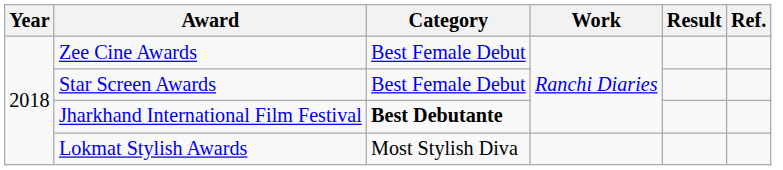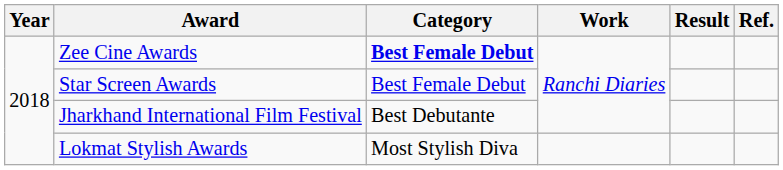(448, 52) normal -> (452, 52) bold
(437, 116) bold -> (433, 116) normal
